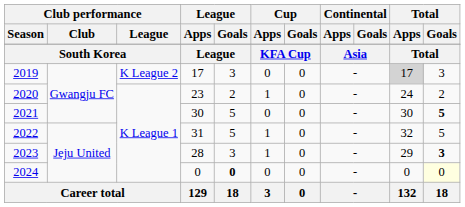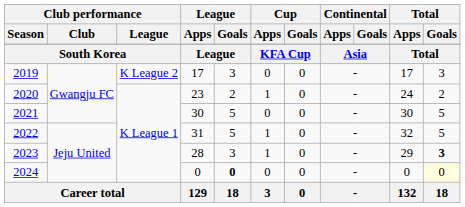(407, 73) lightgrey background -> (407, 73) no background
(442, 113) bold -> (442, 113) normal
